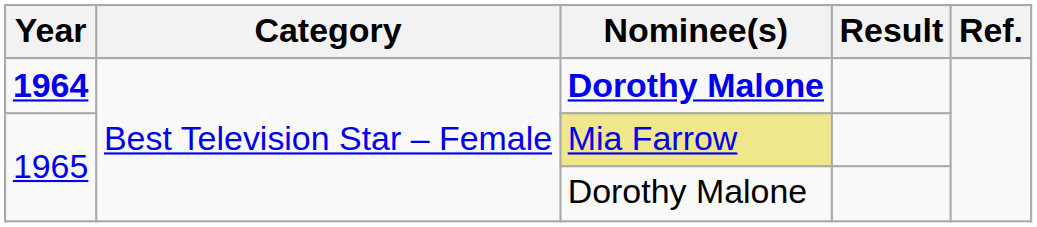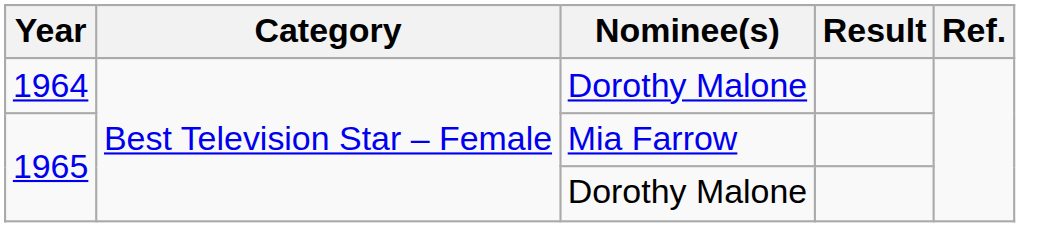(51, 85) bold -> (51, 85) normal
(696, 85) bold -> (687, 85) normal
(653, 138) khaki background -> (653, 138) no background
